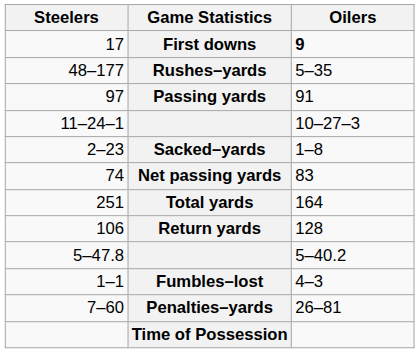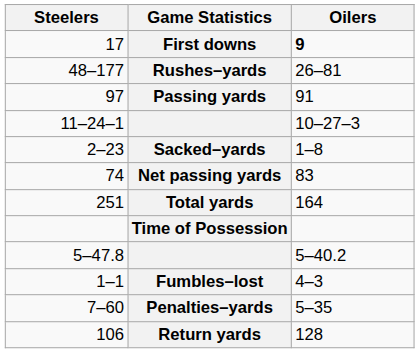(314, 70) 5–35 -> (318, 70) 26–81
rows swapped: (110, 228) <-> (66, 334)
(318, 307) 26–81 -> (314, 307) 5–35
